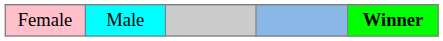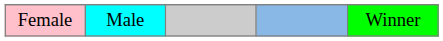(393, 20) bold -> (393, 20) normal
